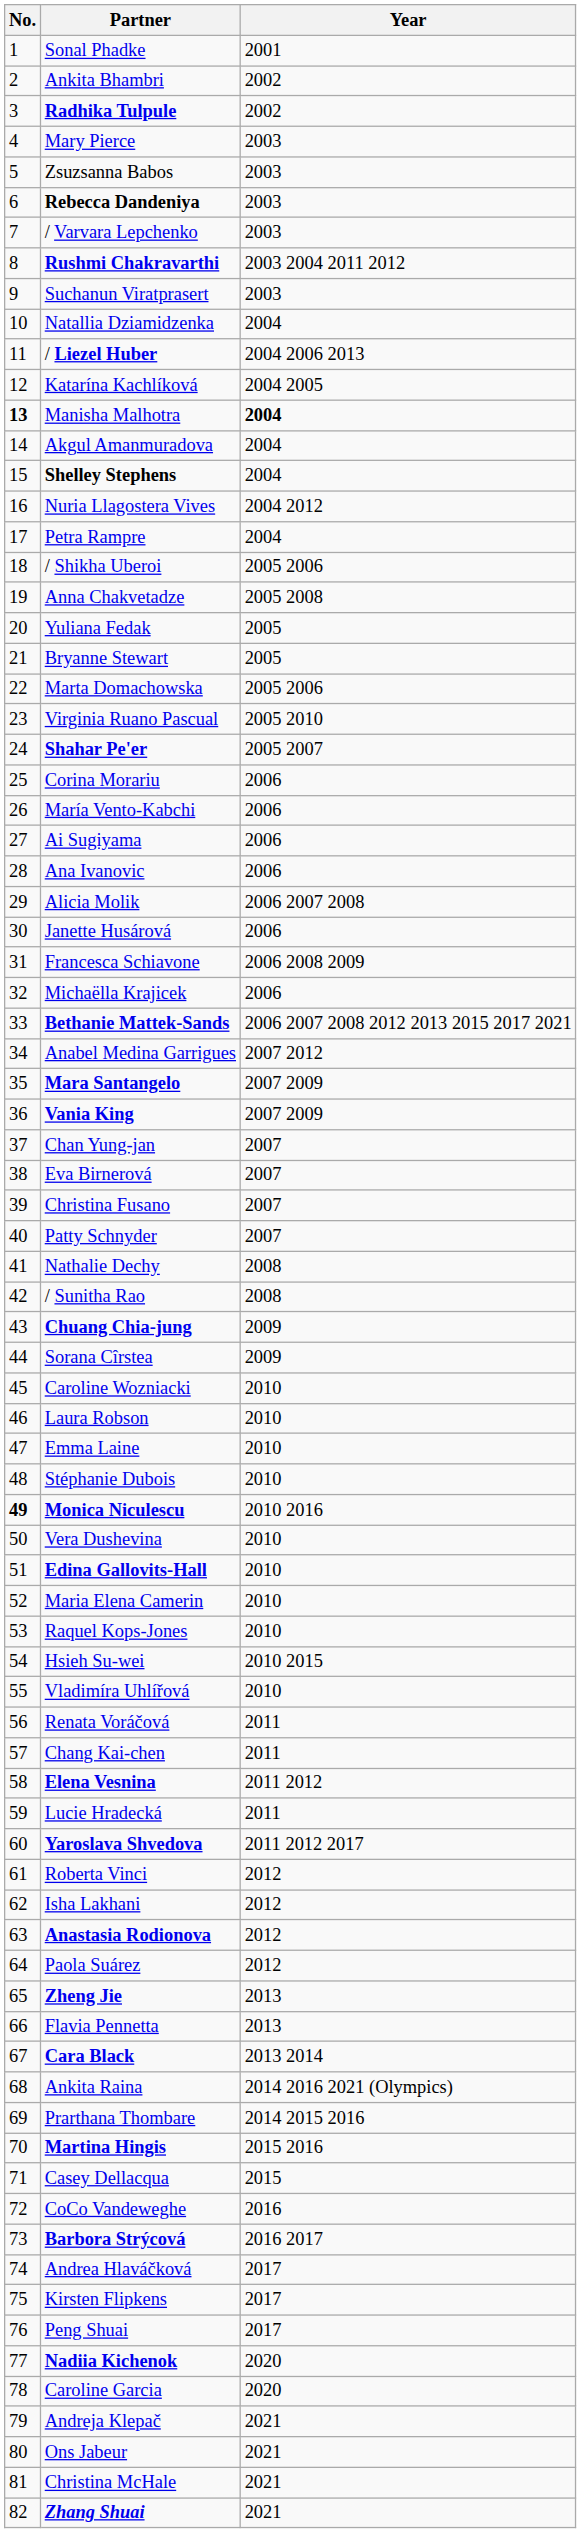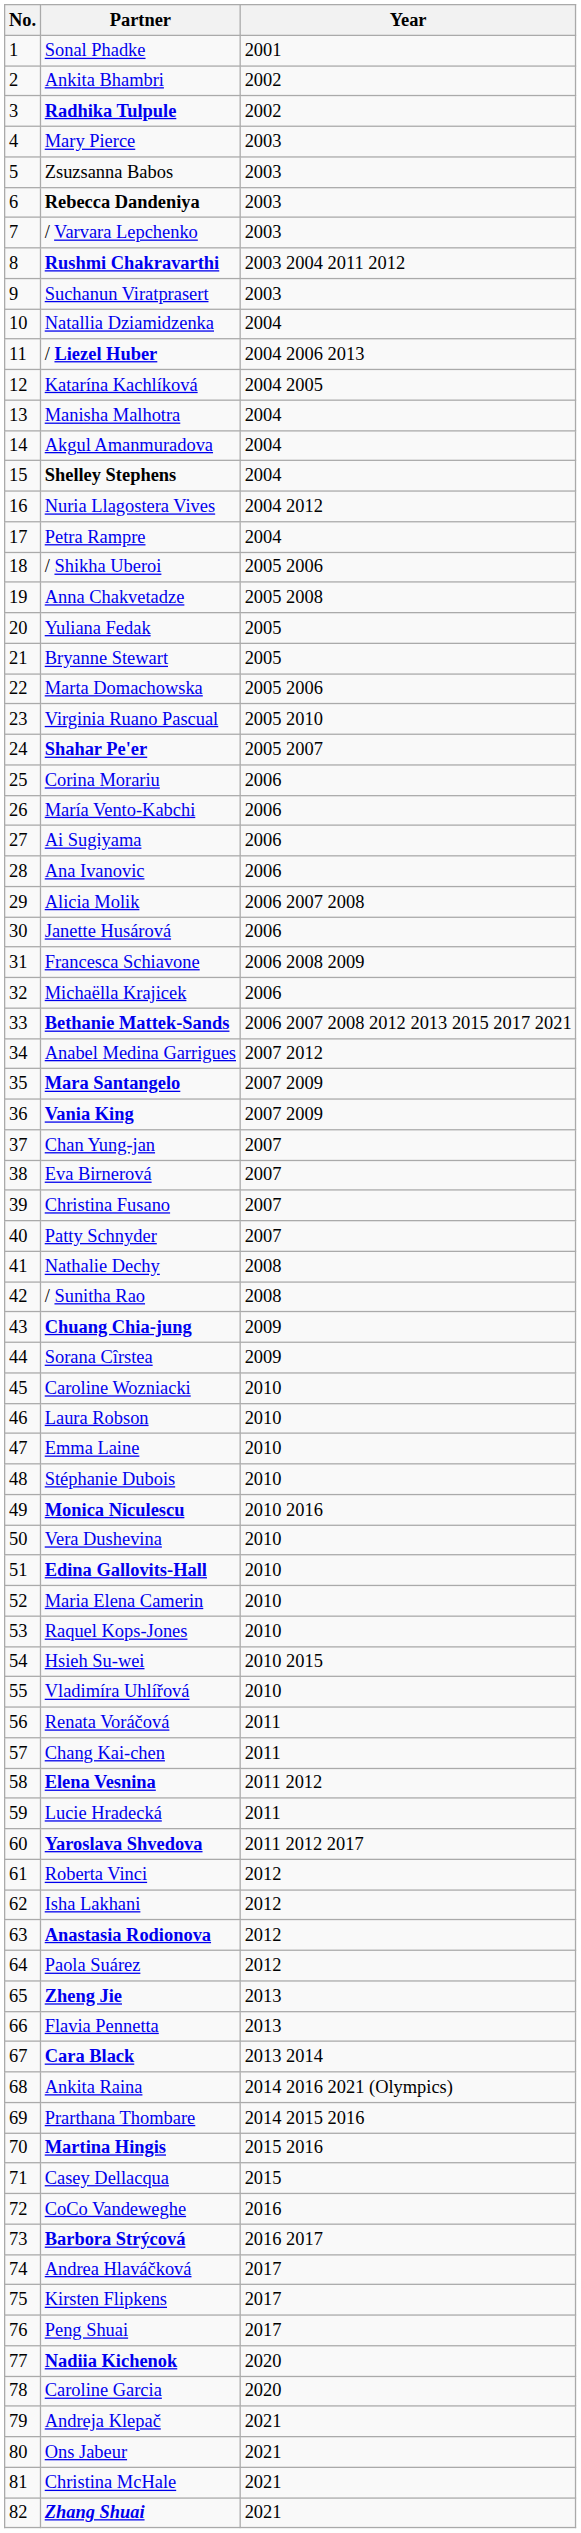(18, 415) bold -> (18, 415) normal
(263, 415) bold -> (263, 415) normal
(18, 1509) bold -> (18, 1509) normal
